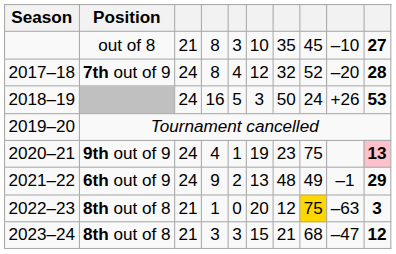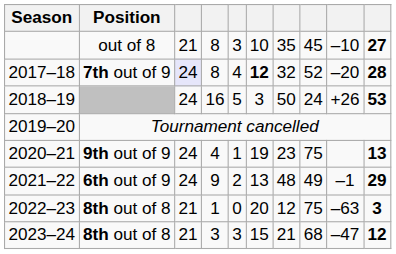(188, 72) no background -> (188, 72) lavender background
(259, 72) normal -> (259, 72) bold
(377, 153) pink background -> (377, 153) no background
(313, 208) gold background -> (313, 208) no background
